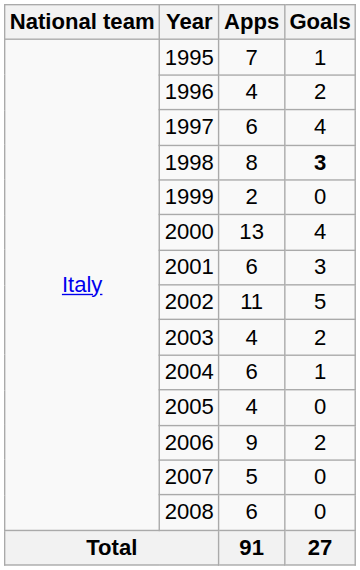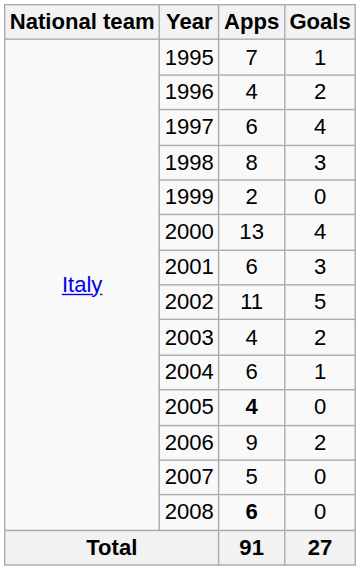(320, 162) bold -> (320, 162) normal
(252, 407) normal -> (252, 407) bold
(252, 512) normal -> (252, 512) bold
